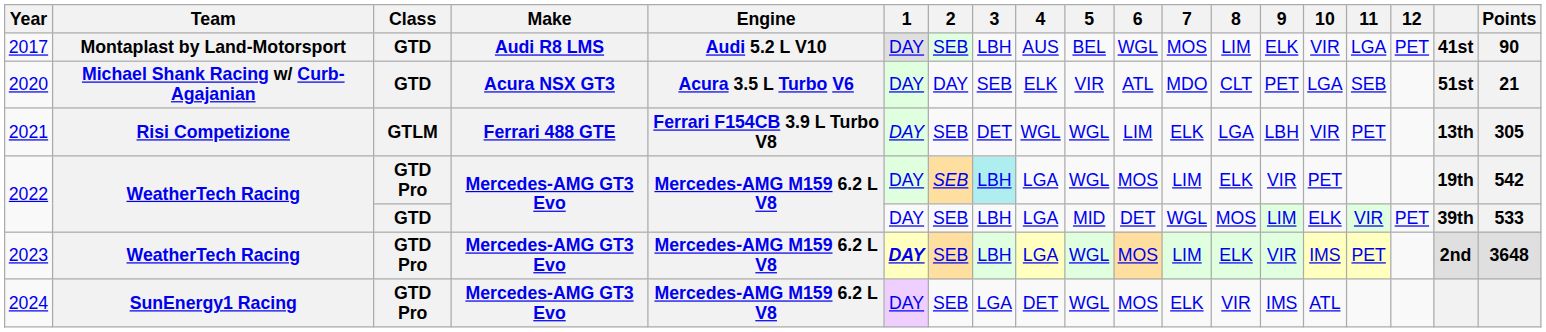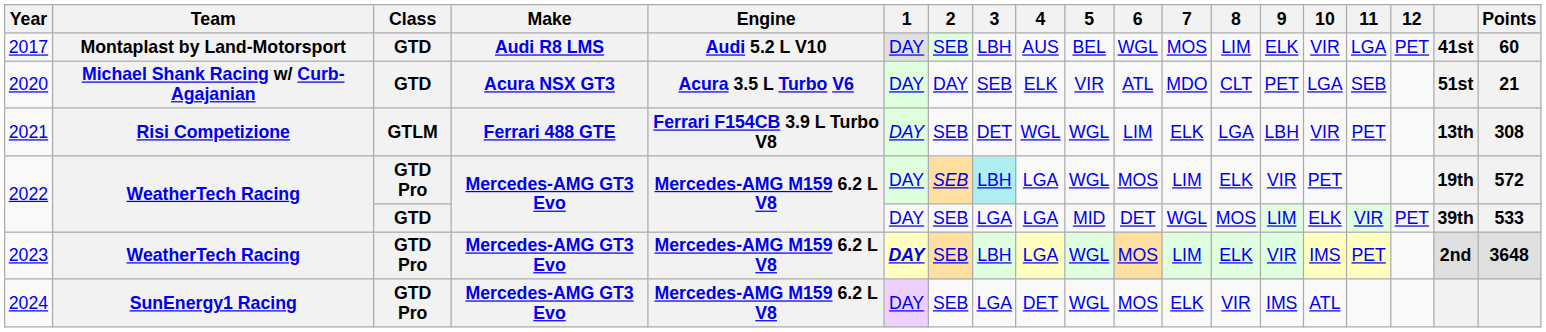(1509, 47) 90 -> (1509, 47) 60
(1509, 132) 305 -> (1509, 132) 308
(1509, 180) 542 -> (1509, 180) 572
(994, 218) LBH -> (994, 218) LGA
